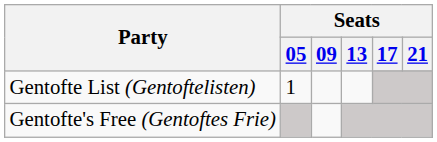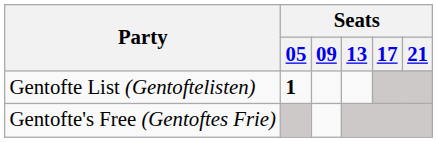(291, 86) normal -> (291, 86) bold
